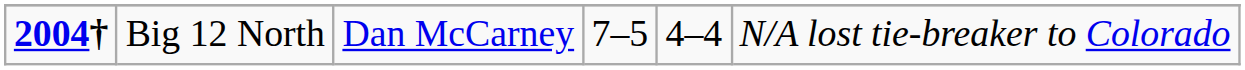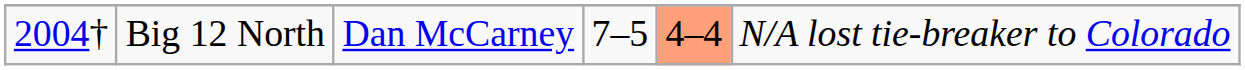(61, 34) bold -> (61, 34) normal
(694, 34) no background -> (694, 34) lightsalmon background
